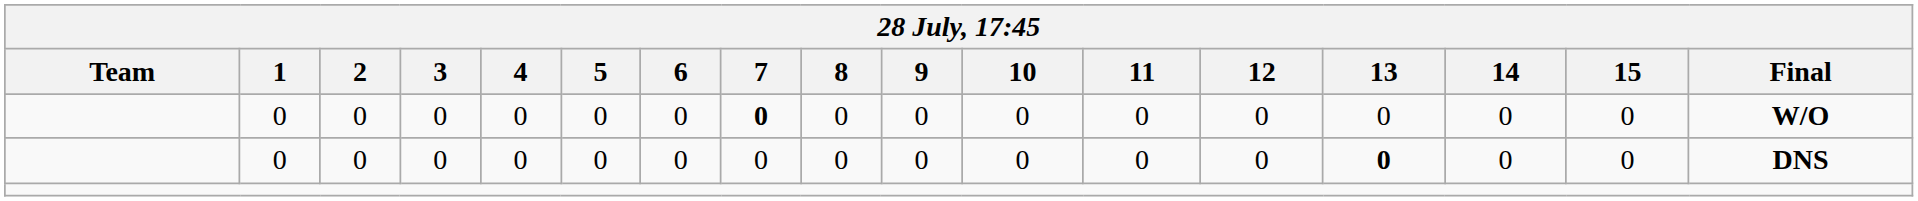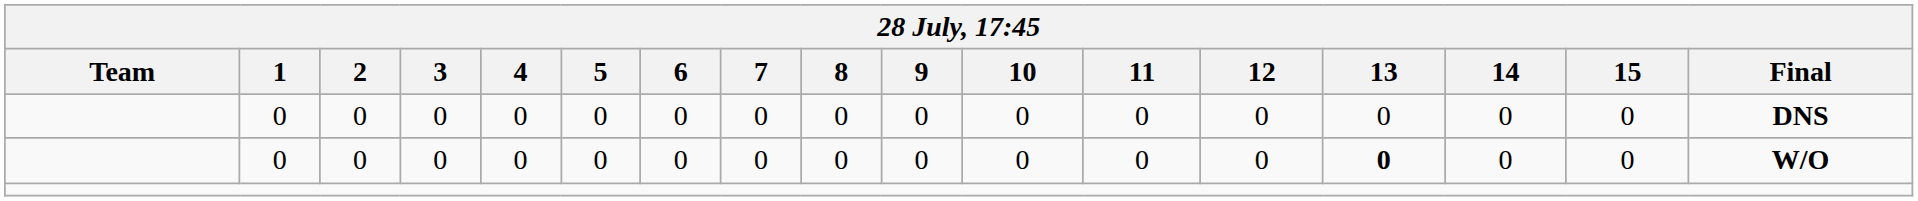(761, 115) bold -> (761, 115) normal
(1801, 115) W/O -> (1801, 115) DNS
(1801, 159) DNS -> (1801, 159) W/O
